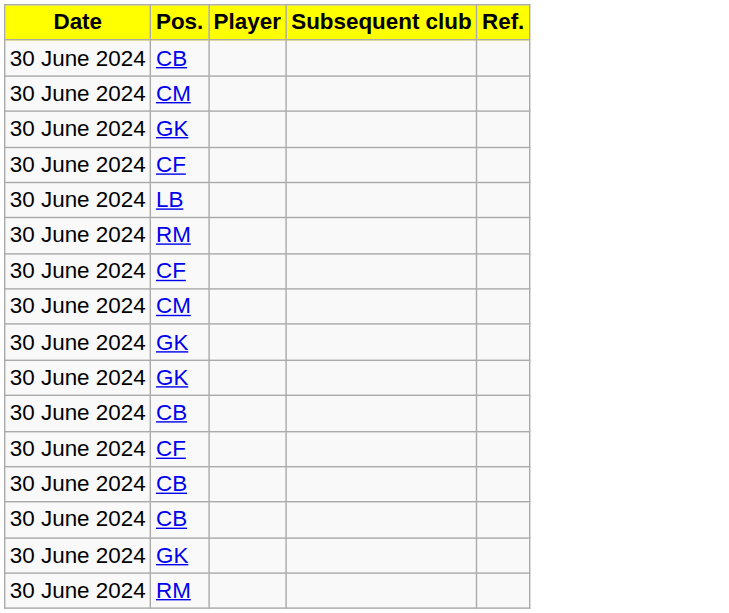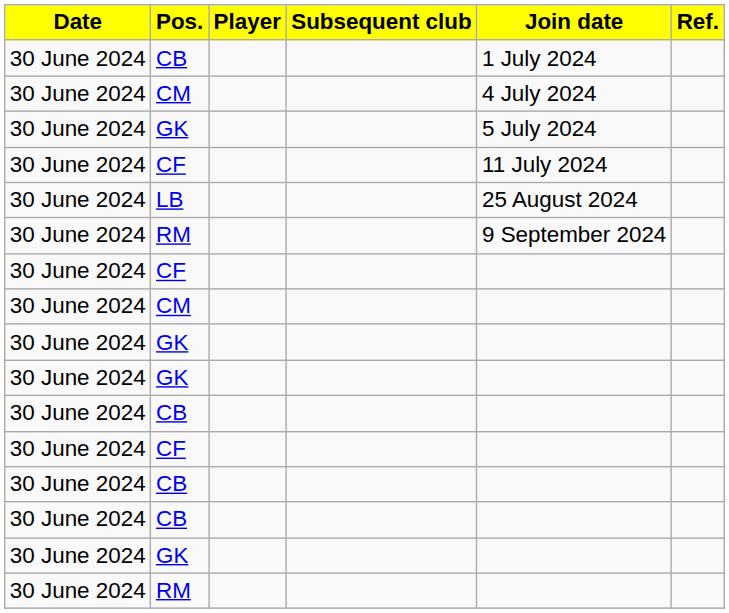+ column: (574, 22)
